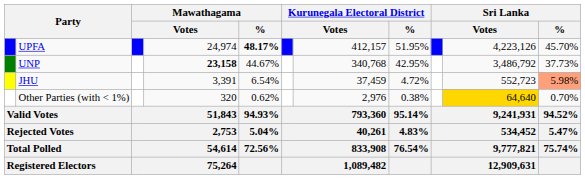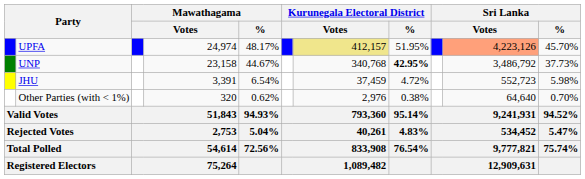(262, 47) bold -> (262, 47) normal
(369, 47) no background -> (369, 47) khaki background
(514, 47) no background -> (514, 47) lightsalmon background
(222, 64) bold -> (222, 64) normal
(412, 64) normal -> (411, 64) bold
(564, 81) lightsalmon background -> (564, 81) no background
(521, 98) gold background -> (521, 98) no background
